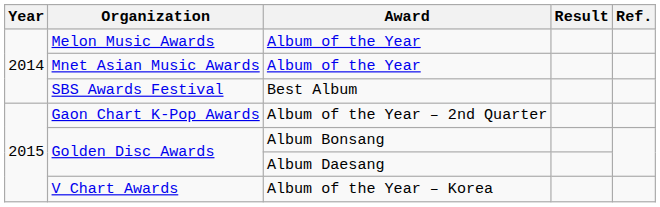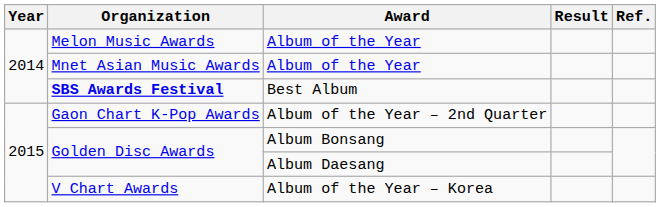(138, 91) normal -> (138, 91) bold
